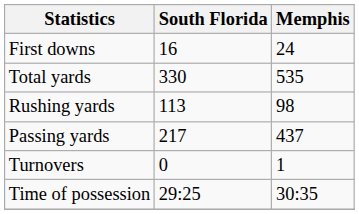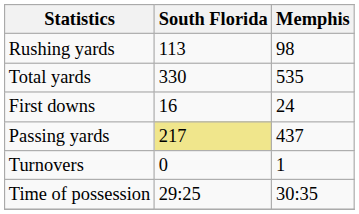rows swapped: (52, 48) <-> (62, 106)
(173, 135) no background -> (173, 135) khaki background
